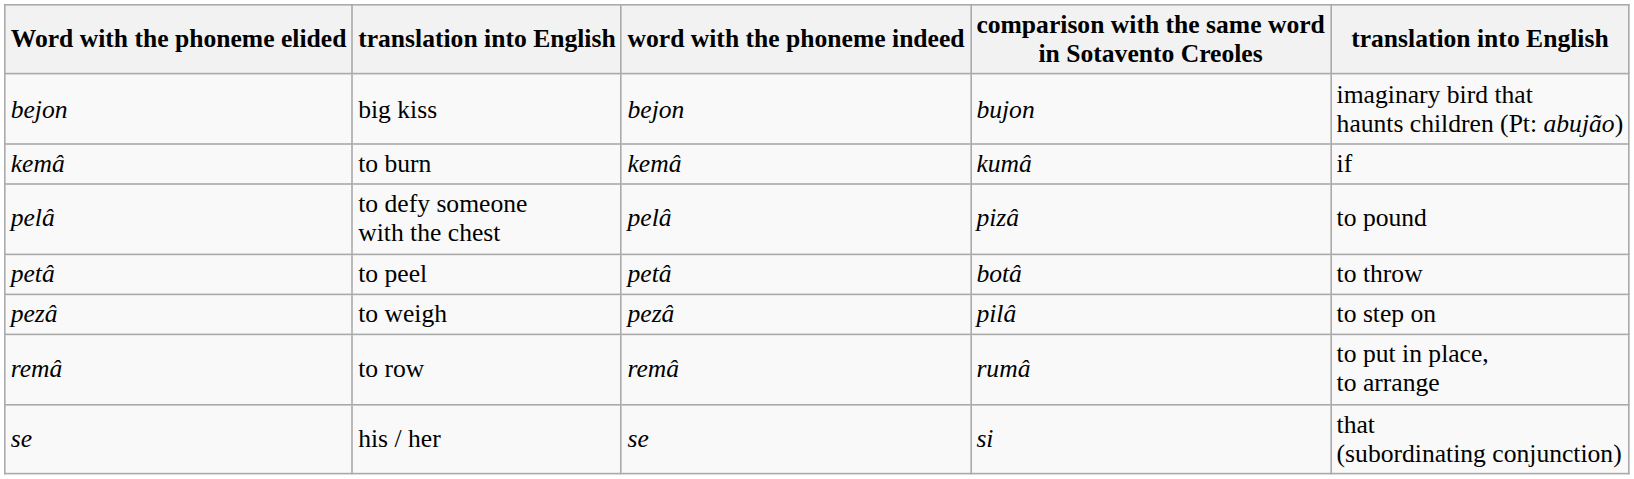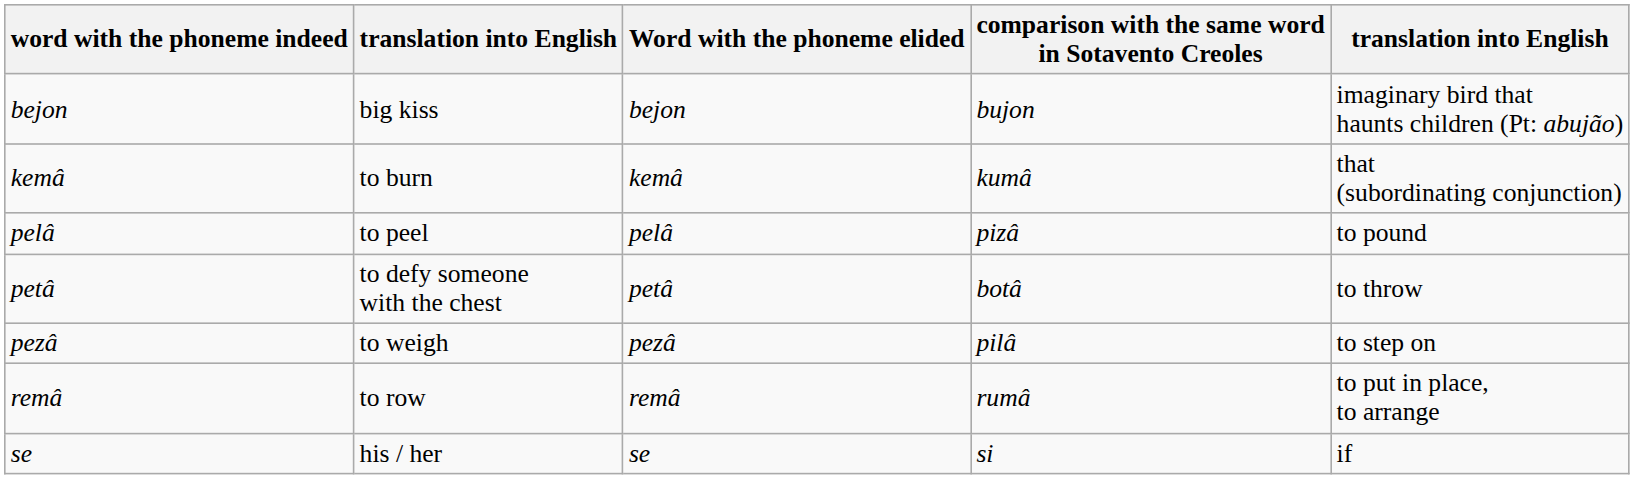columns swapped: (796, 39) <-> (179, 39)
(1344, 163) if -> (1479, 178) that (subordinating conjunction)
(443, 218) to defy someone with the chest -> (394, 233) to peel
(393, 273) to peel -> (444, 288) to defy someone with the chest
(1479, 438) that (subordinating conjunction) -> (1344, 452) if
